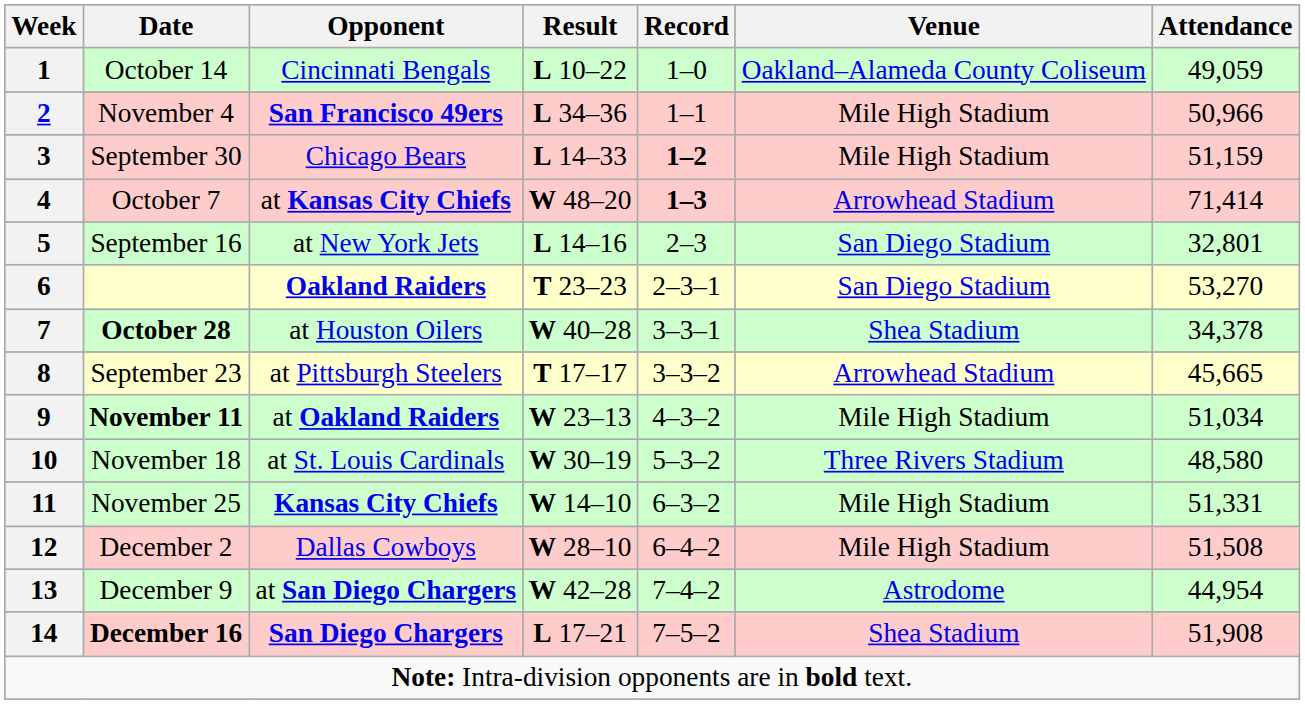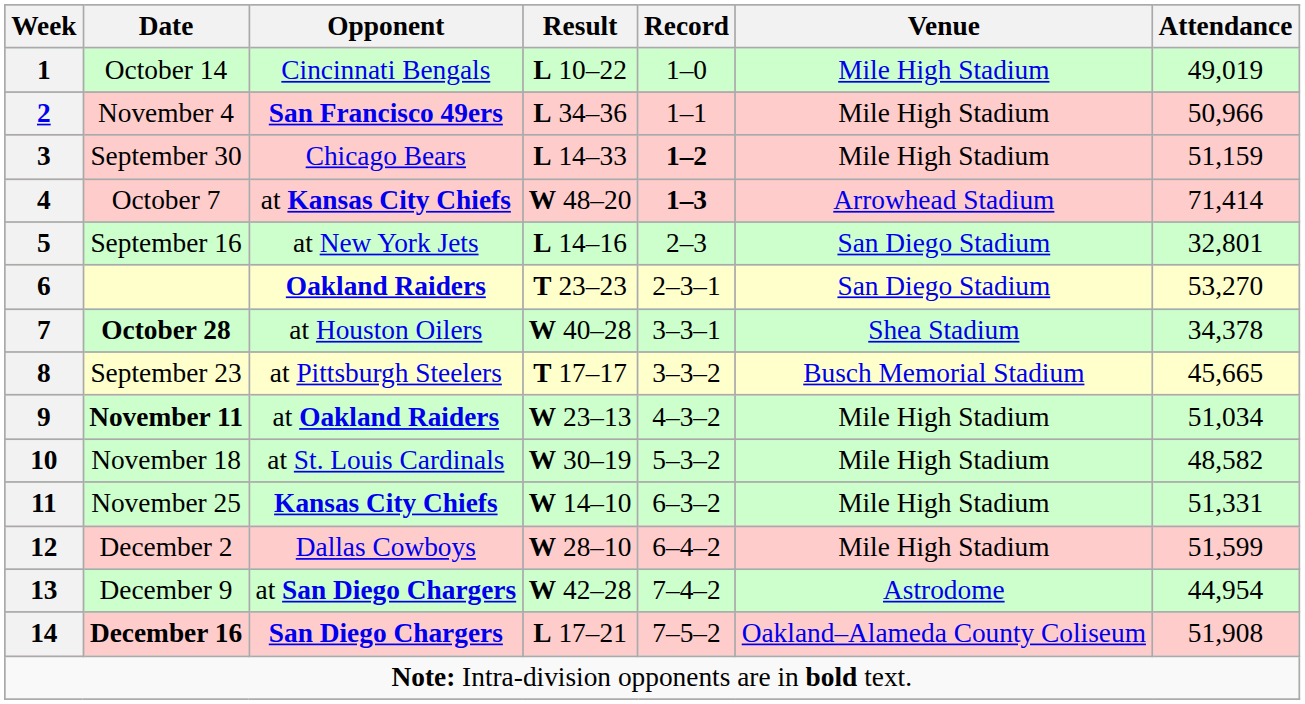(944, 69) Oakland–Alameda County Coliseum -> (944, 69) Mile High Stadium
(1225, 69) 49,059 -> (1225, 69) 49,019
(944, 373) Arrowhead Stadium -> (944, 373) Busch Memorial Stadium
(944, 460) Three Rivers Stadium -> (944, 460) Mile High Stadium
(1225, 460) 48,580 -> (1225, 460) 48,582
(1225, 546) 51,508 -> (1225, 546) 51,599
(944, 633) Shea Stadium -> (944, 633) Oakland–Alameda County Coliseum
